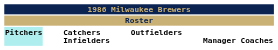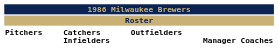(24, 32) paleturquoise background -> (24, 32) no background
